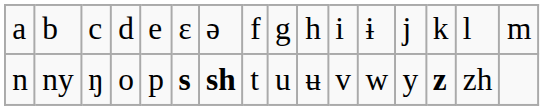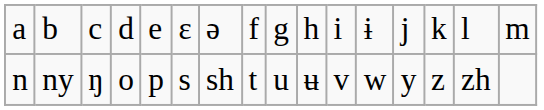(185, 79) bold -> (185, 79) normal
(221, 79) bold -> (220, 79) normal
(440, 79) bold -> (438, 79) normal
